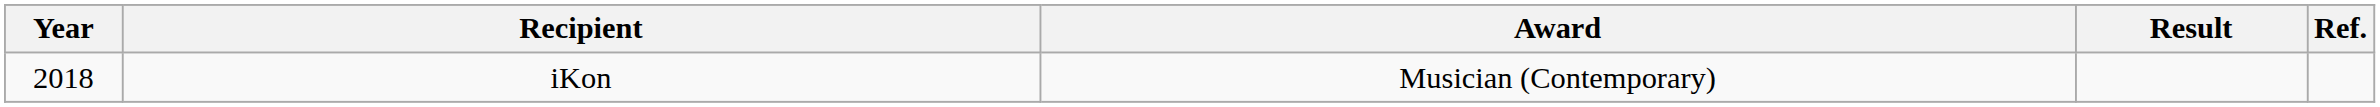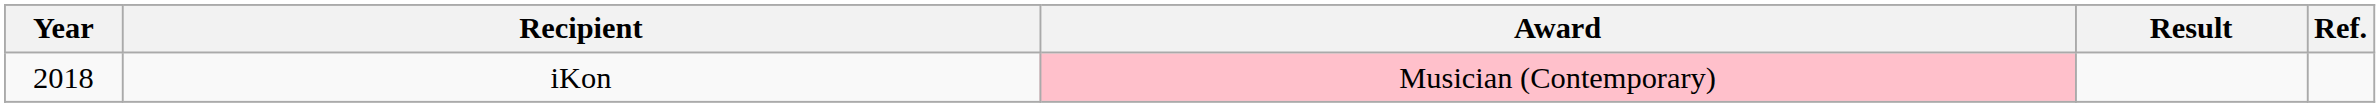(1558, 76) no background -> (1558, 76) pink background
